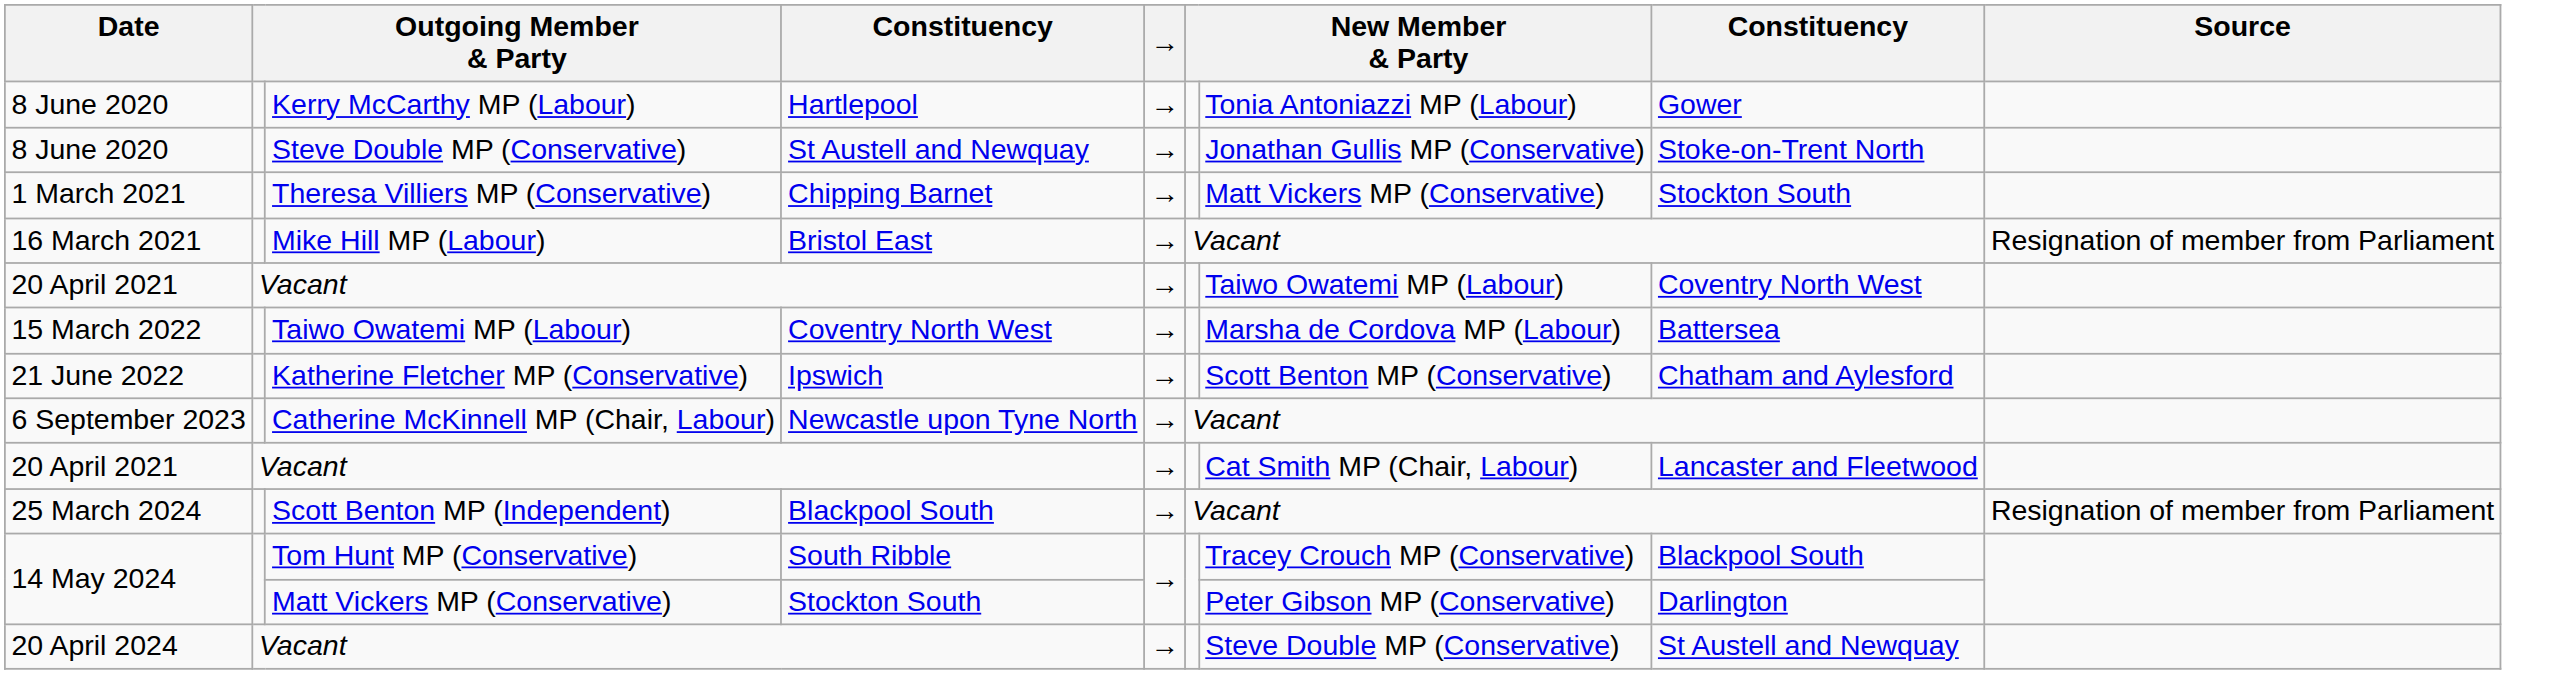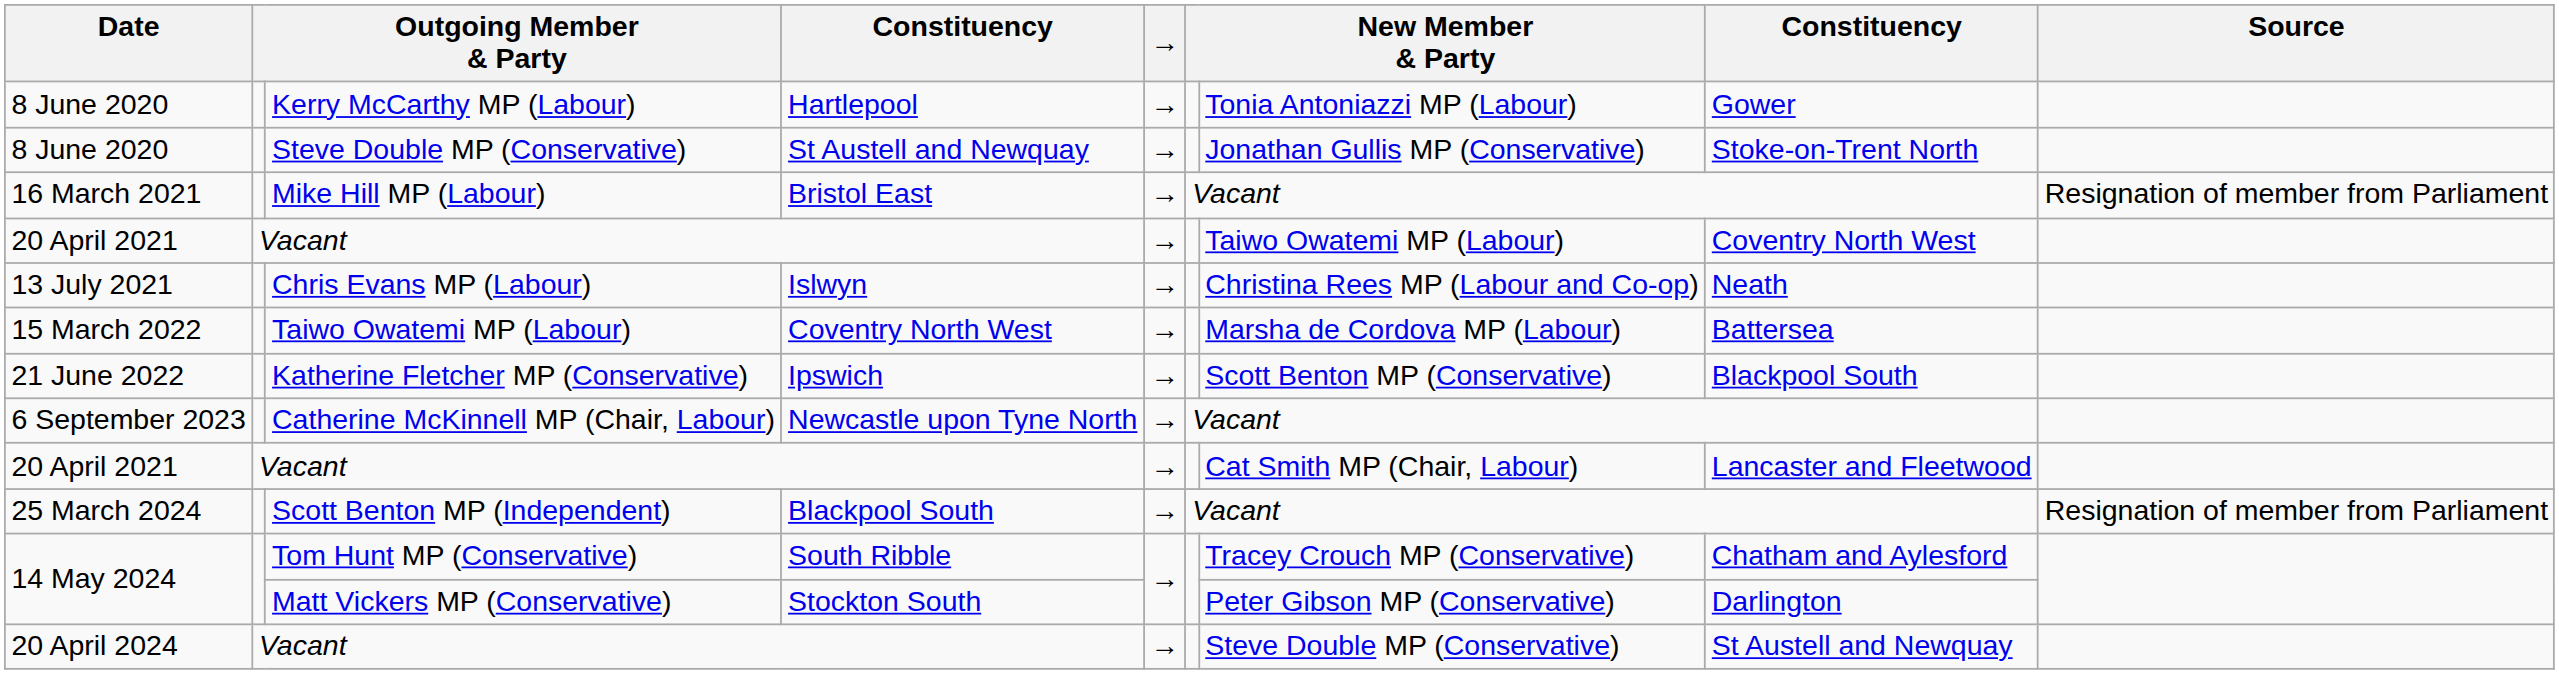- row: (99, 194)
+ row: (92, 284)
(1806, 375) Chatham and Aylesford -> (1815, 375) Blackpool South
(1761, 555) Blackpool South -> (1860, 555) Chatham and Aylesford
